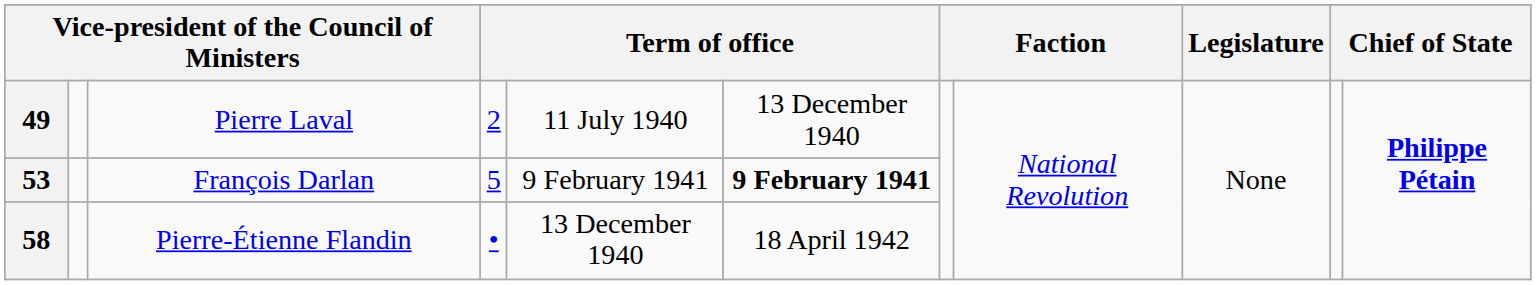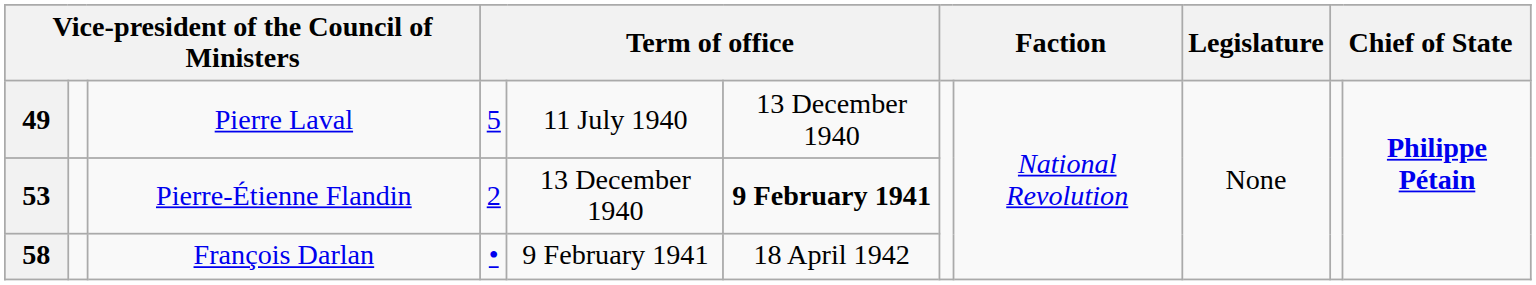(494, 119) 2 -> (494, 119) 5
(284, 179) François Darlan -> (284, 195) Pierre-Étienne Flandin
(494, 179) 5 -> (494, 195) 2
(615, 179) 9 February 1941 -> (615, 195) 13 December 1940
(284, 240) Pierre-Étienne Flandin -> (284, 255) François Darlan
(615, 240) 13 December 1940 -> (615, 255) 9 February 1941
